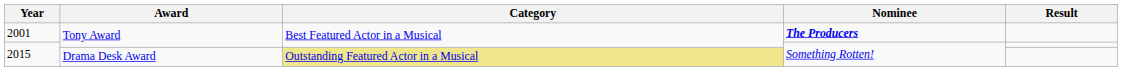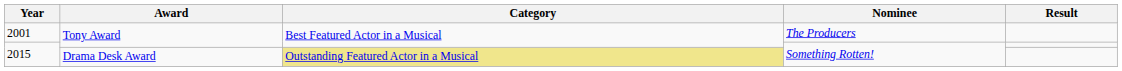(822, 32) bold -> (821, 32) normal
